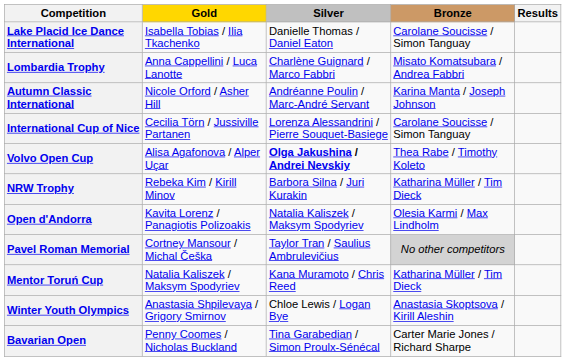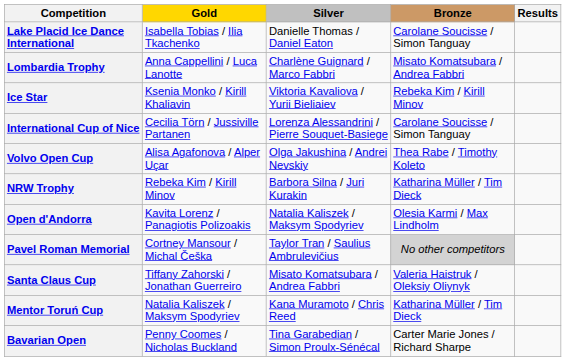+ row: (27, 98)
- row: (49, 98)
(313, 158) bold -> (328, 158) normal
+ row: (51, 280)
- row: (68, 310)
